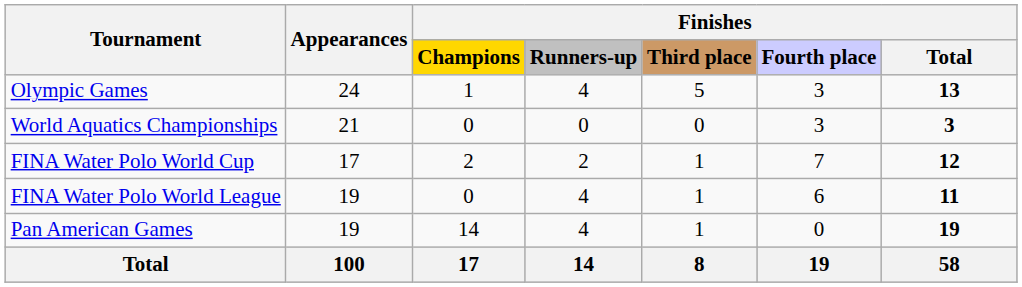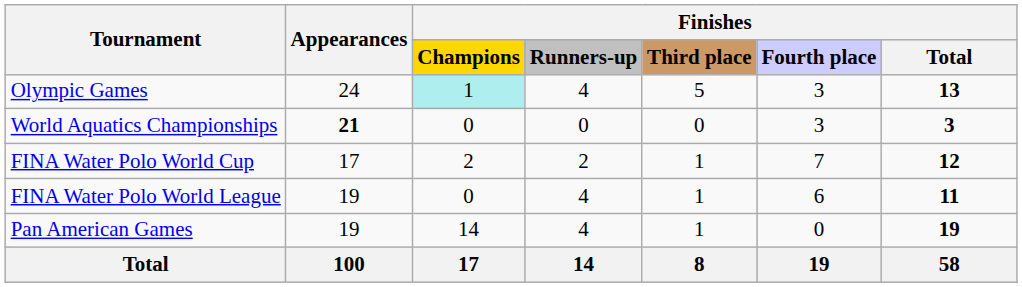(469, 91) no background -> (469, 91) paleturquoise background
(349, 126) normal -> (349, 126) bold
